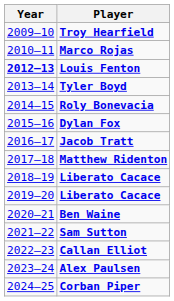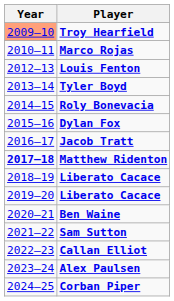(31, 32) no background -> (31, 32) lightsalmon background
(31, 68) bold -> (31, 68) normal
(31, 159) normal -> (31, 159) bold
